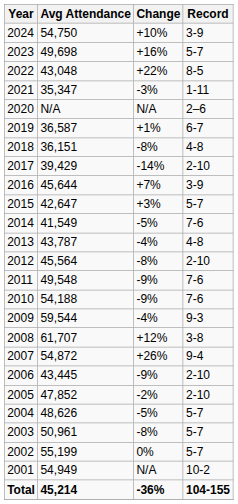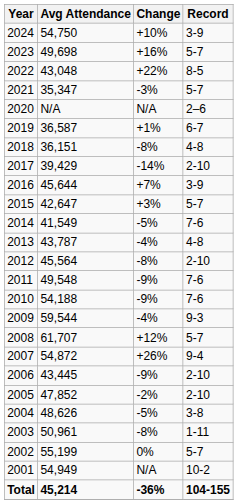(198, 90) 1-11 -> (195, 90) 5-7
(195, 337) 3-8 -> (195, 337) 5-7
(195, 413) 5-7 -> (195, 413) 3-8
(195, 432) 5-7 -> (198, 432) 1-11
